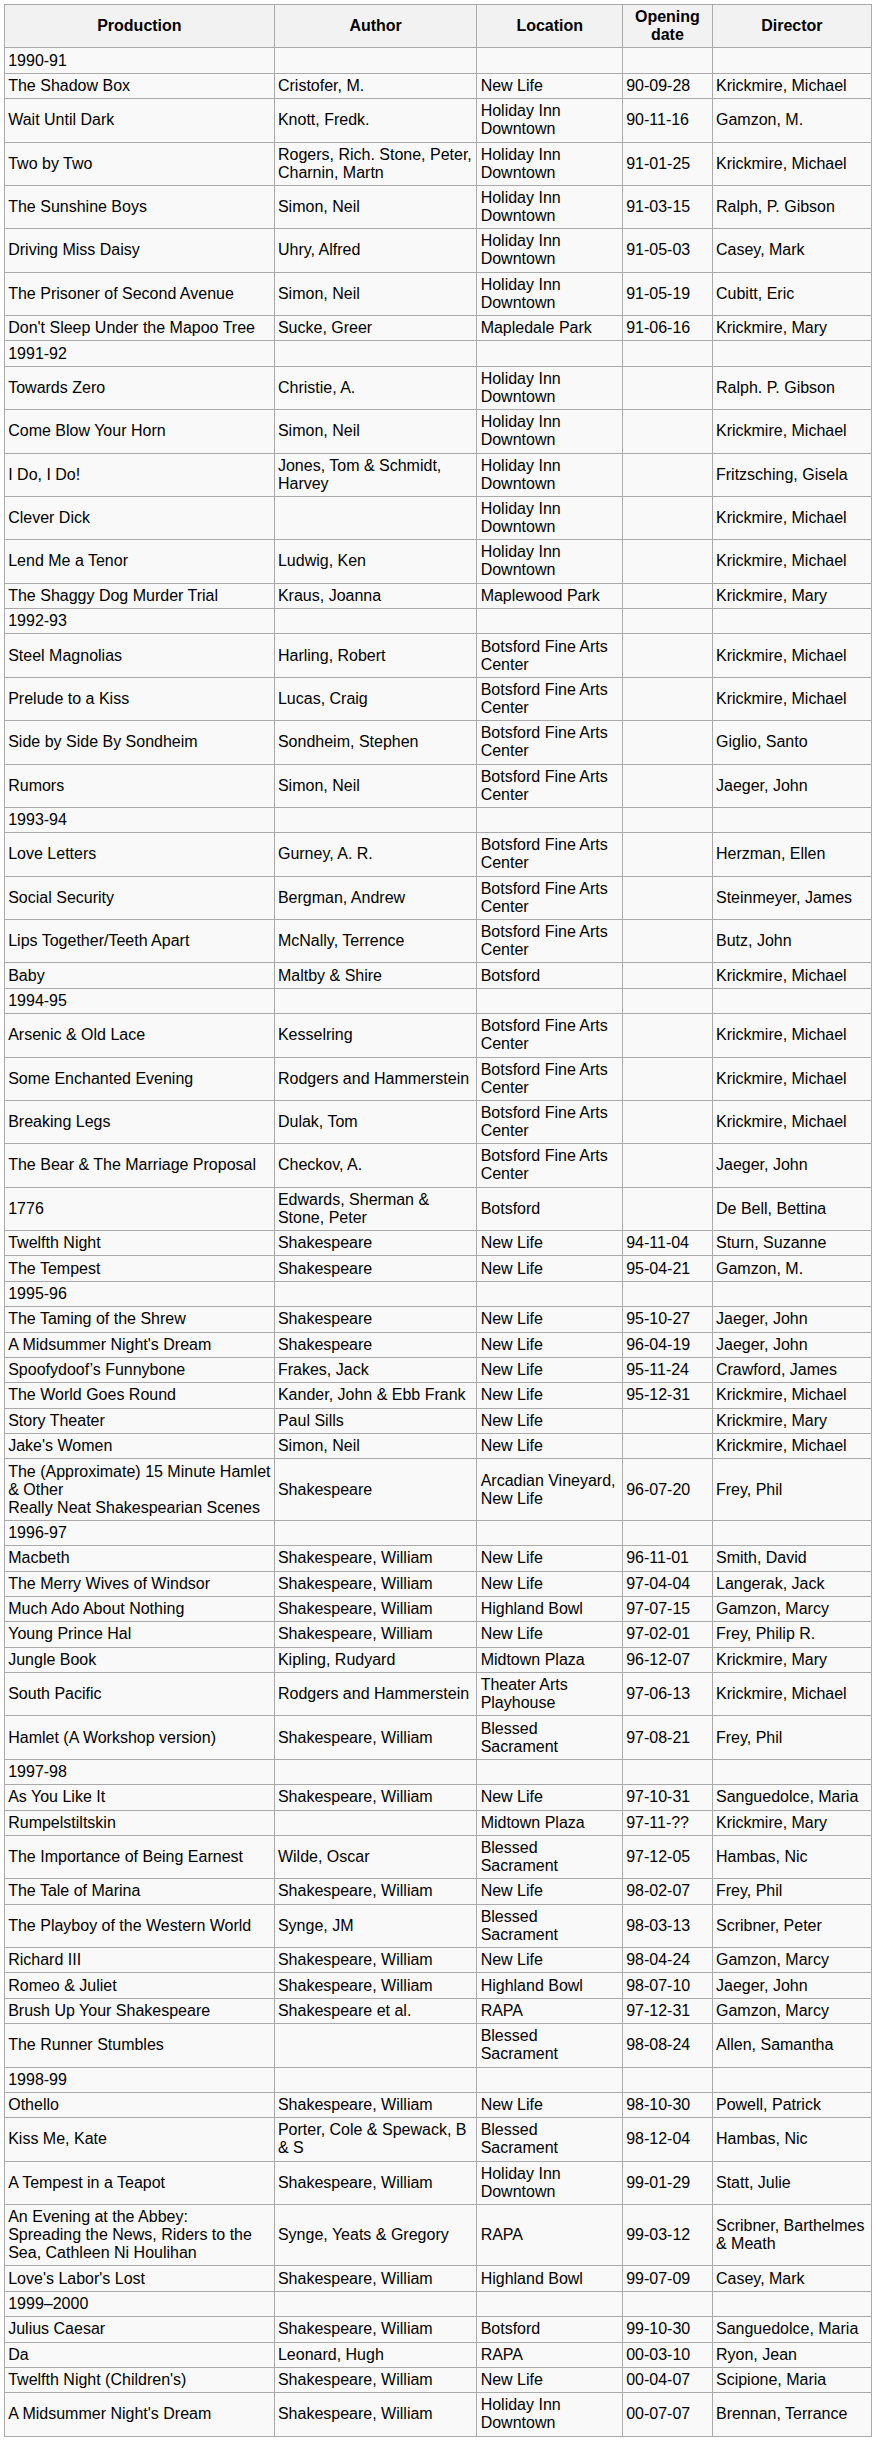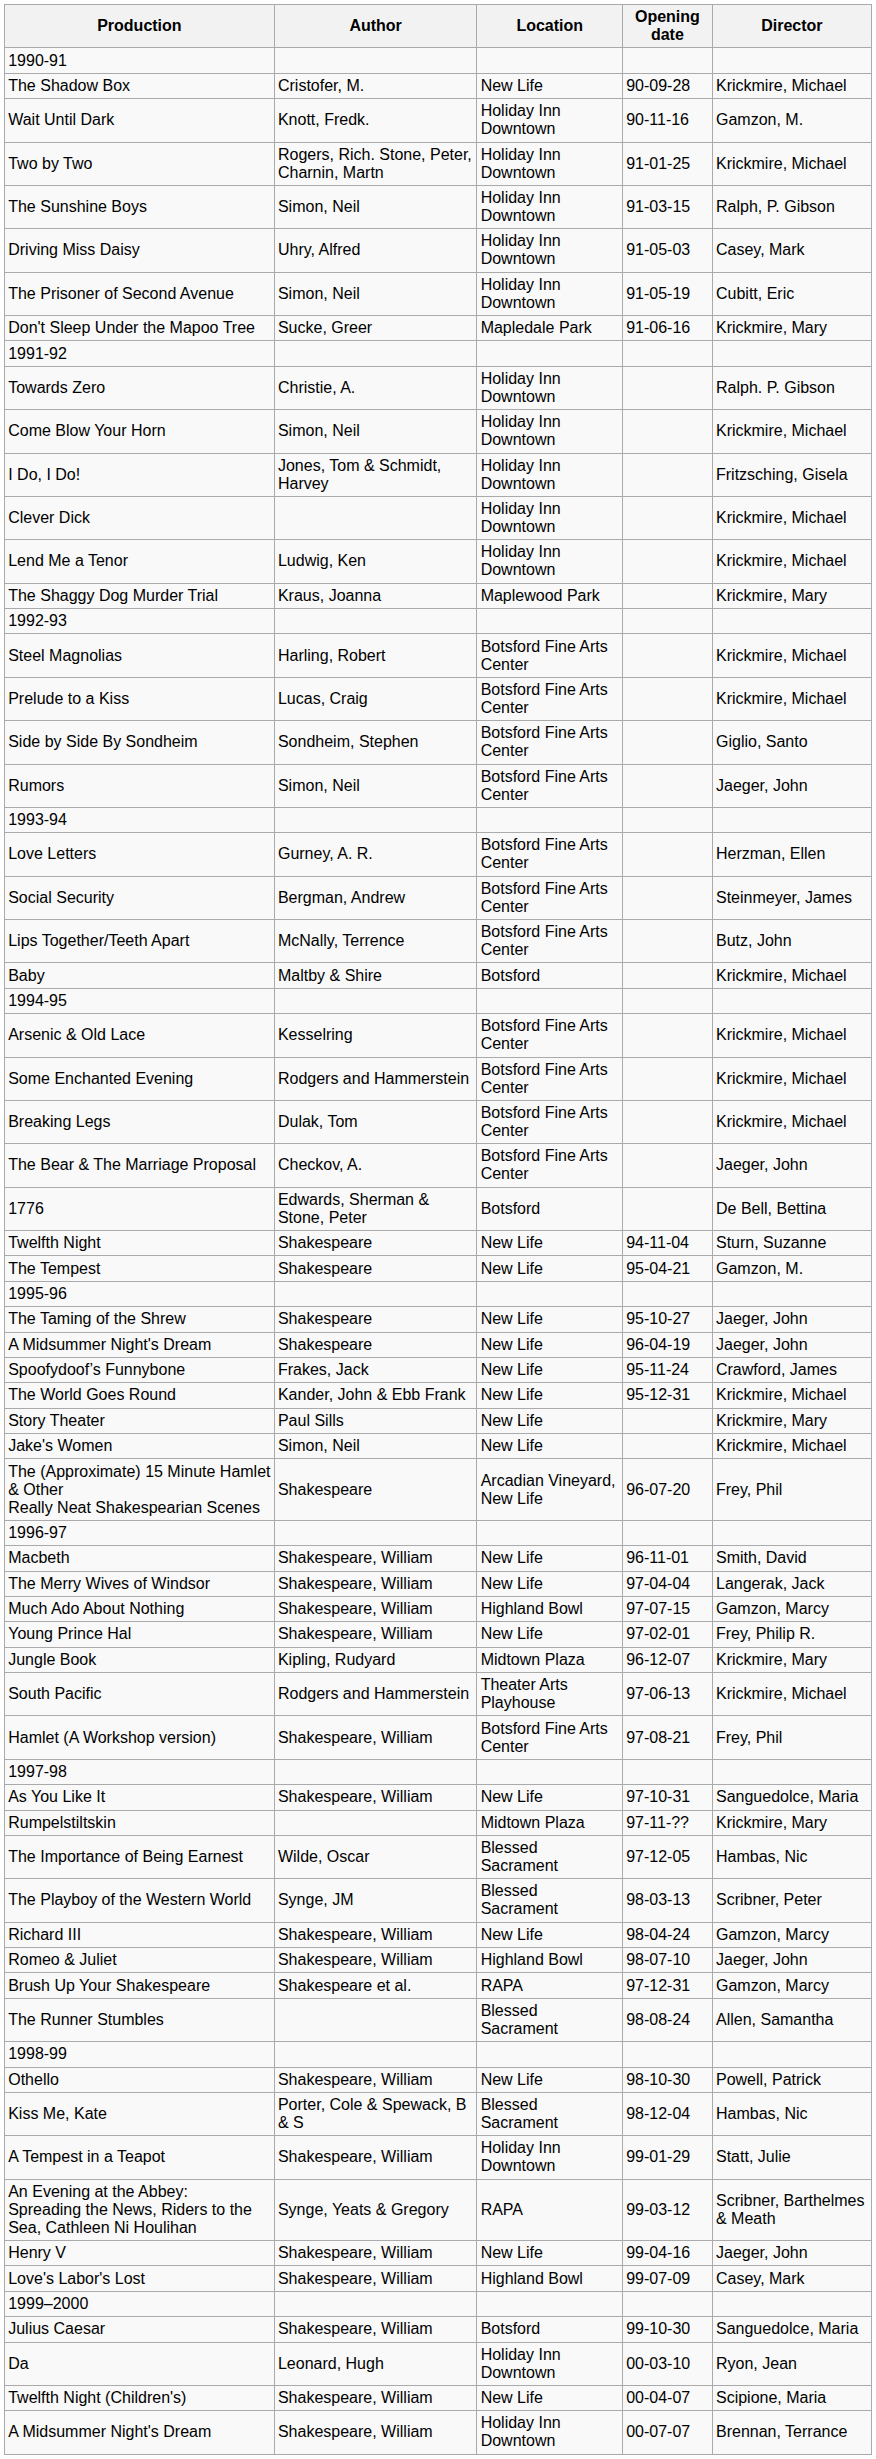(519, 1737) Blessed Sacrament -> (544, 1737) Botsford Fine Arts Center
- row: (74, 1891)
+ row: (37, 2253)
(502, 2354) RAPA -> (521, 2363) Holiday Inn Downtown
